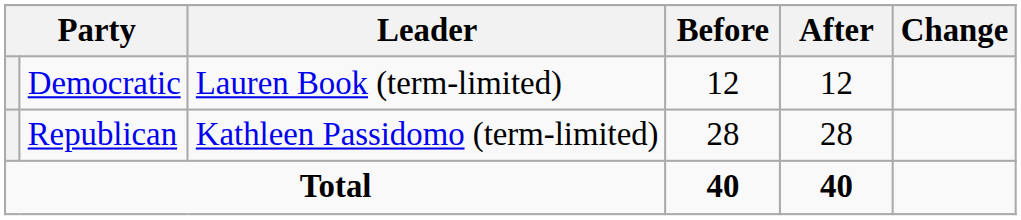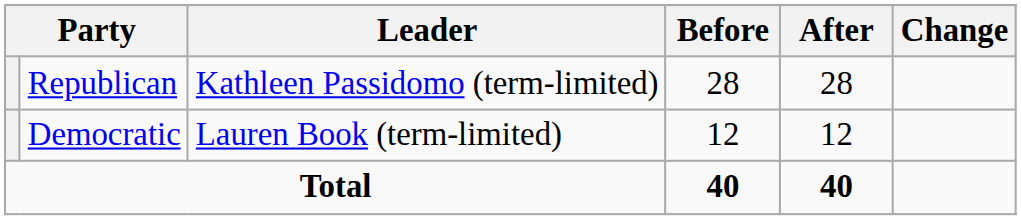rows swapped: (102, 134) <-> (104, 82)
